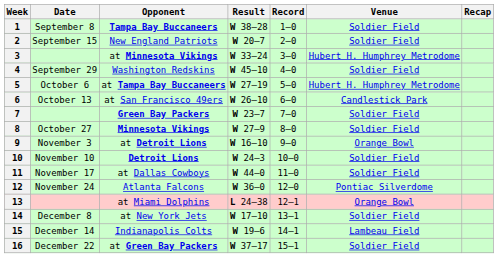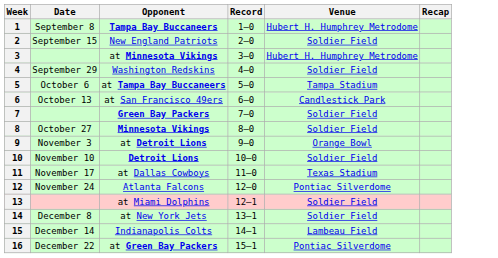- column: (249, 12)
(384, 26) Soldier Field -> (342, 26) Hubert H. Humphrey Metrodome
(384, 85) Hubert H. Humphrey Metrodome -> (342, 85) Tampa Stadium
(384, 172) Soldier Field -> (342, 172) Texas Stadium
(384, 202) Orange Bowl -> (342, 202) Soldier Field
(384, 246) Soldier Field -> (342, 246) Pontiac Silverdome
